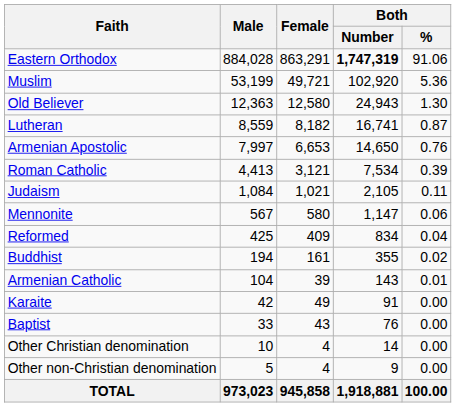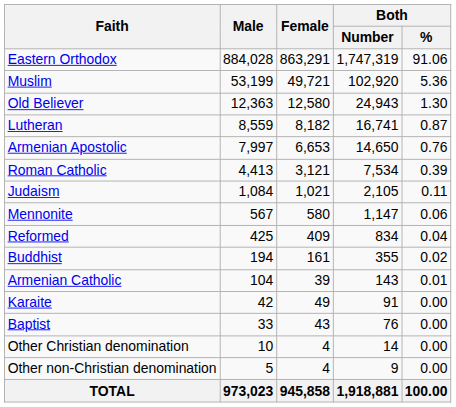(367, 59) bold -> (367, 59) normal
